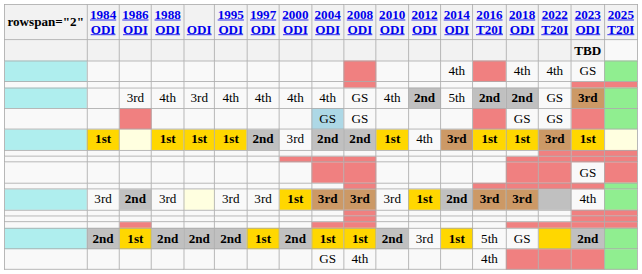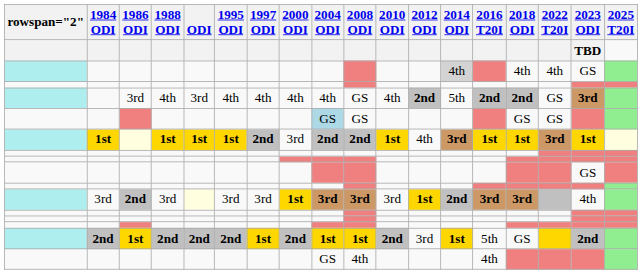(457, 71) no background -> (457, 71) lightgrey background
